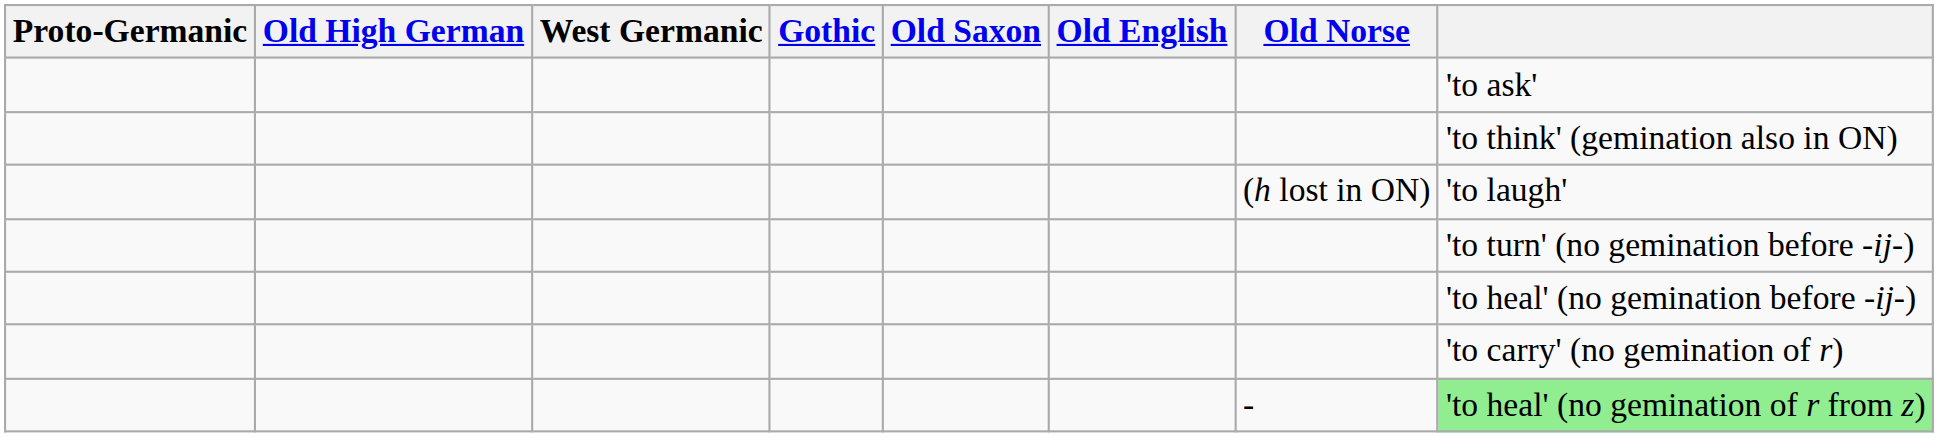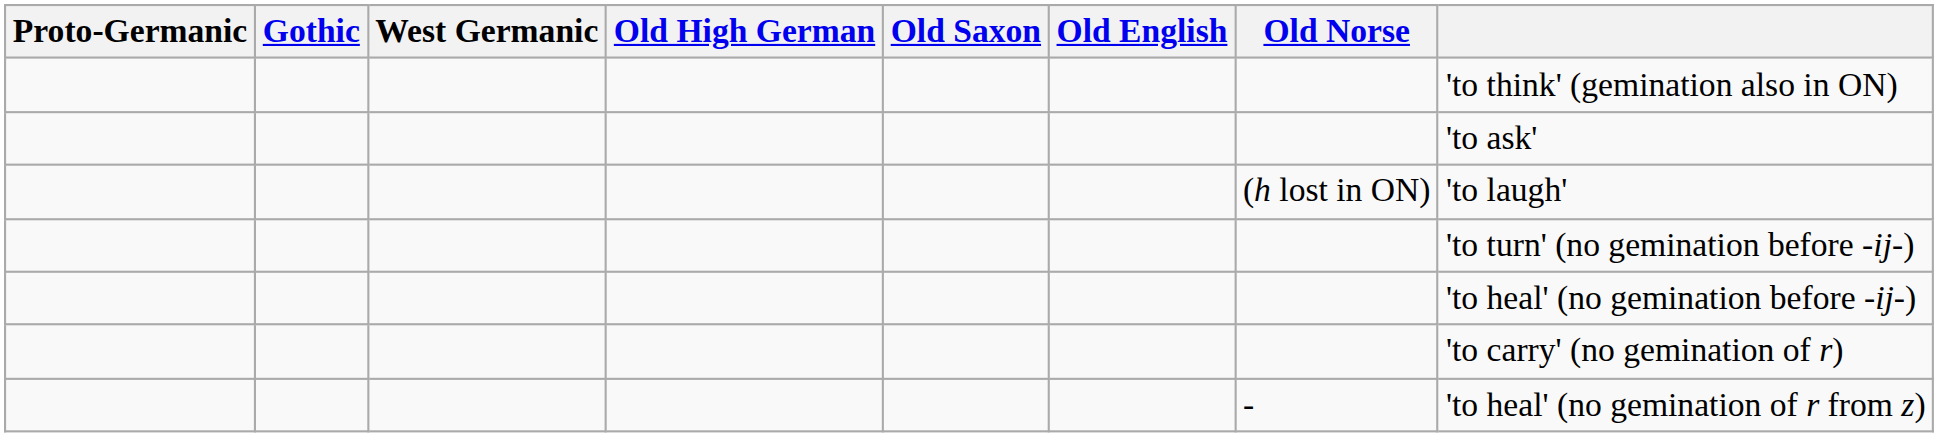columns swapped: (827, 31) <-> (393, 31)
(1492, 84) 'to ask' -> (1672, 84) 'to think' (gemination also in ON)
(1672, 137) 'to think' (gemination also in ON) -> (1492, 137) 'to ask'
(1686, 404) lightgreen background -> (1686, 404) no background
